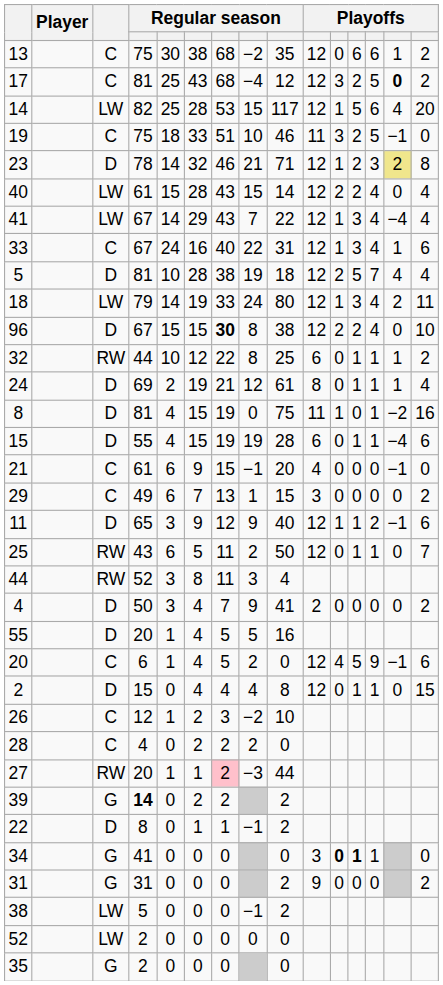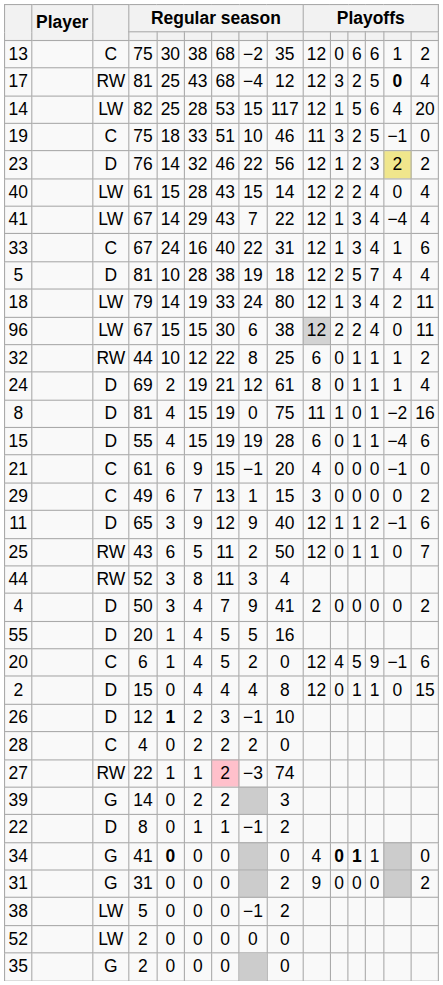(111, 81) C -> (111, 81) RW
(425, 81) 2 -> (425, 81) 4
(143, 164) 78 -> (143, 164) 76
(253, 164) 21 -> (253, 164) 22
(285, 164) 71 -> (285, 164) 56
(425, 164) 8 -> (425, 164) 2
(111, 330) D -> (111, 330) LW
(225, 330) bold -> (225, 330) normal
(253, 330) 8 -> (253, 330) 6
(316, 330) no background -> (316, 330) lightgrey background
(425, 330) 10 -> (425, 330) 11
(111, 717) C -> (111, 717) D
(170, 717) normal -> (170, 717) bold
(253, 717) −2 -> (253, 717) −1
(143, 773) 20 -> (143, 773) 22
(285, 773) 44 -> (285, 773) 74
(143, 800) bold -> (143, 800) normal
(285, 800) 2 -> (285, 800) 3
(170, 856) normal -> (170, 856) bold
(316, 856) 3 -> (316, 856) 4
